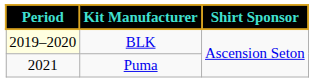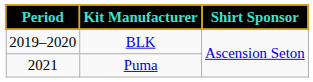(43, 41) lightyellow background -> (43, 41) no background
